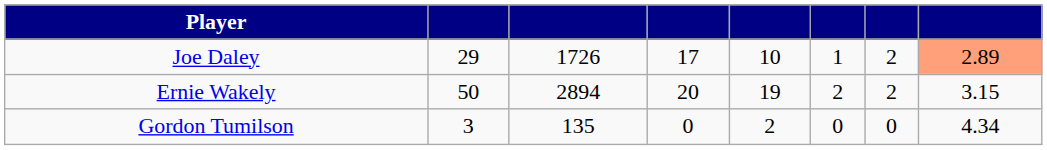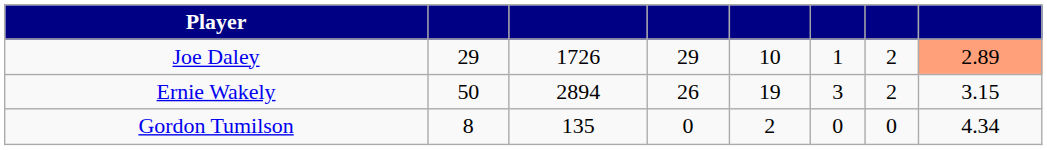(688, 56) 17 -> (688, 56) 29
(688, 91) 20 -> (688, 91) 26
(838, 91) 2 -> (838, 91) 3
(468, 126) 3 -> (468, 126) 8
